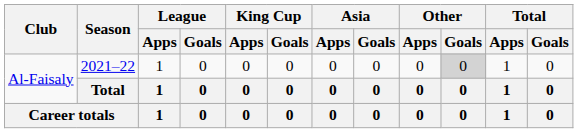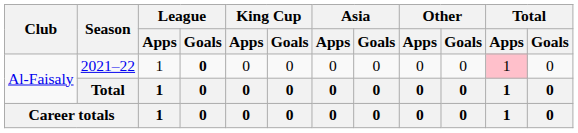(203, 66) normal -> (203, 66) bold
(463, 66) lightgrey background -> (463, 66) no background
(507, 66) no background -> (507, 66) pink background
